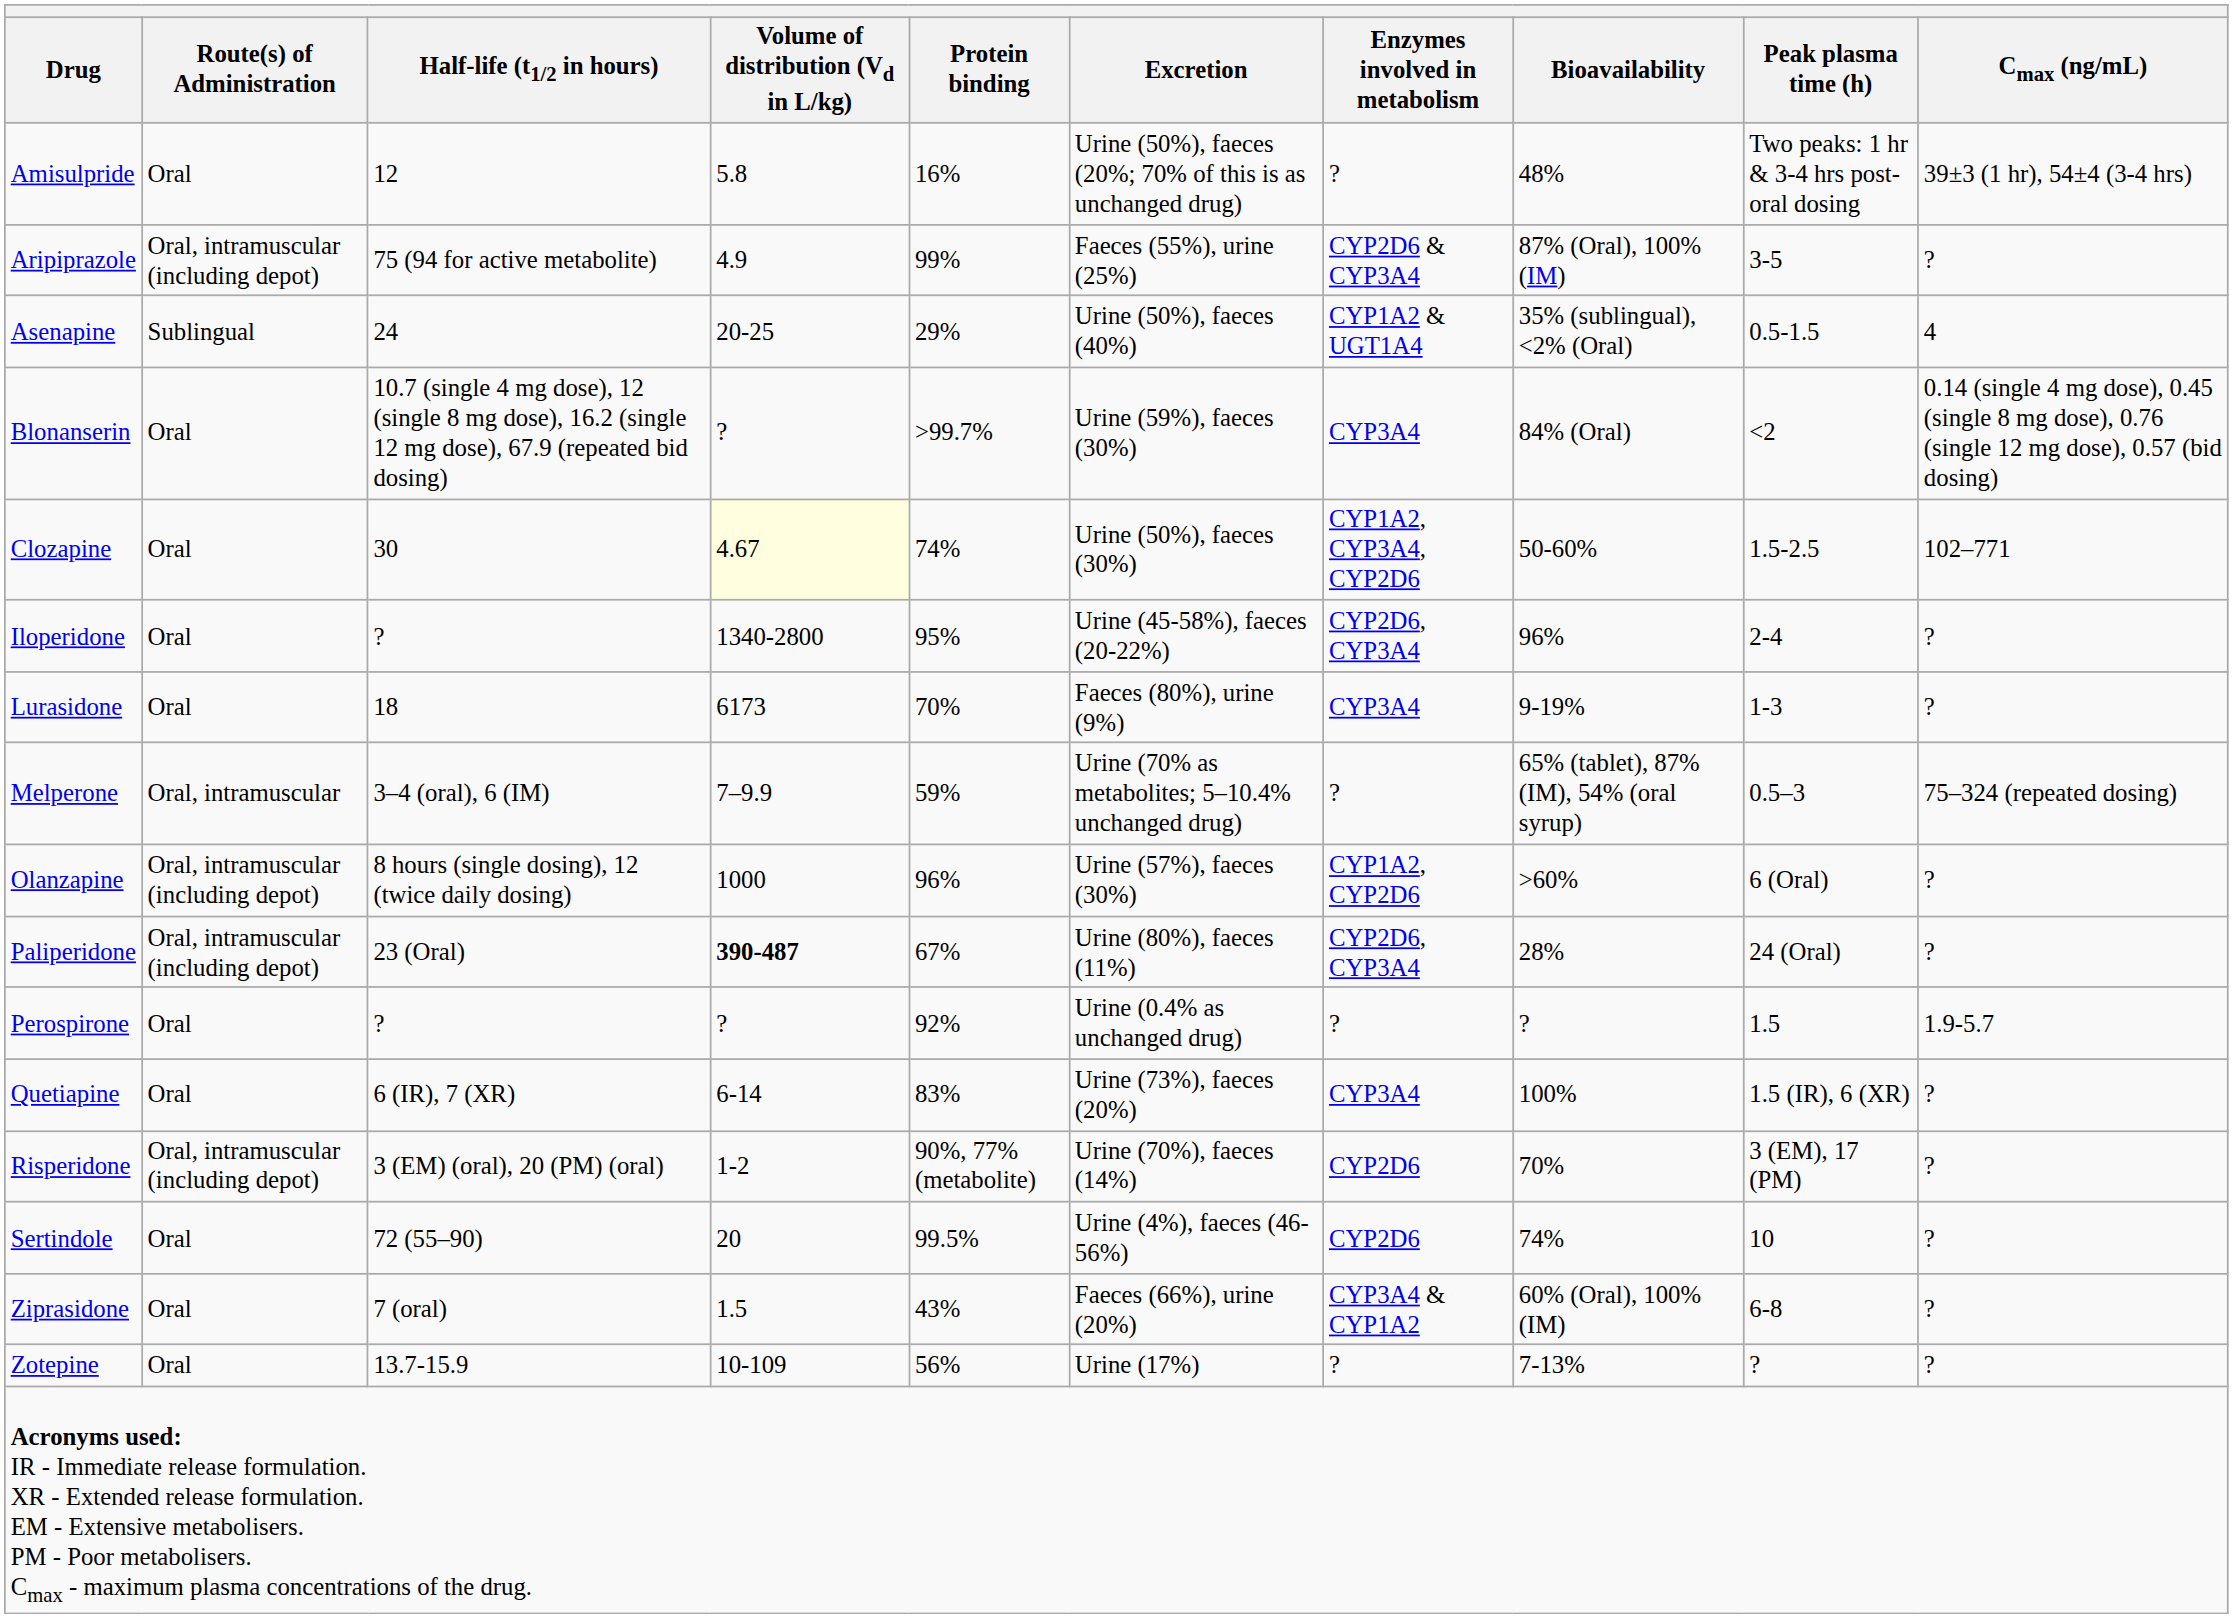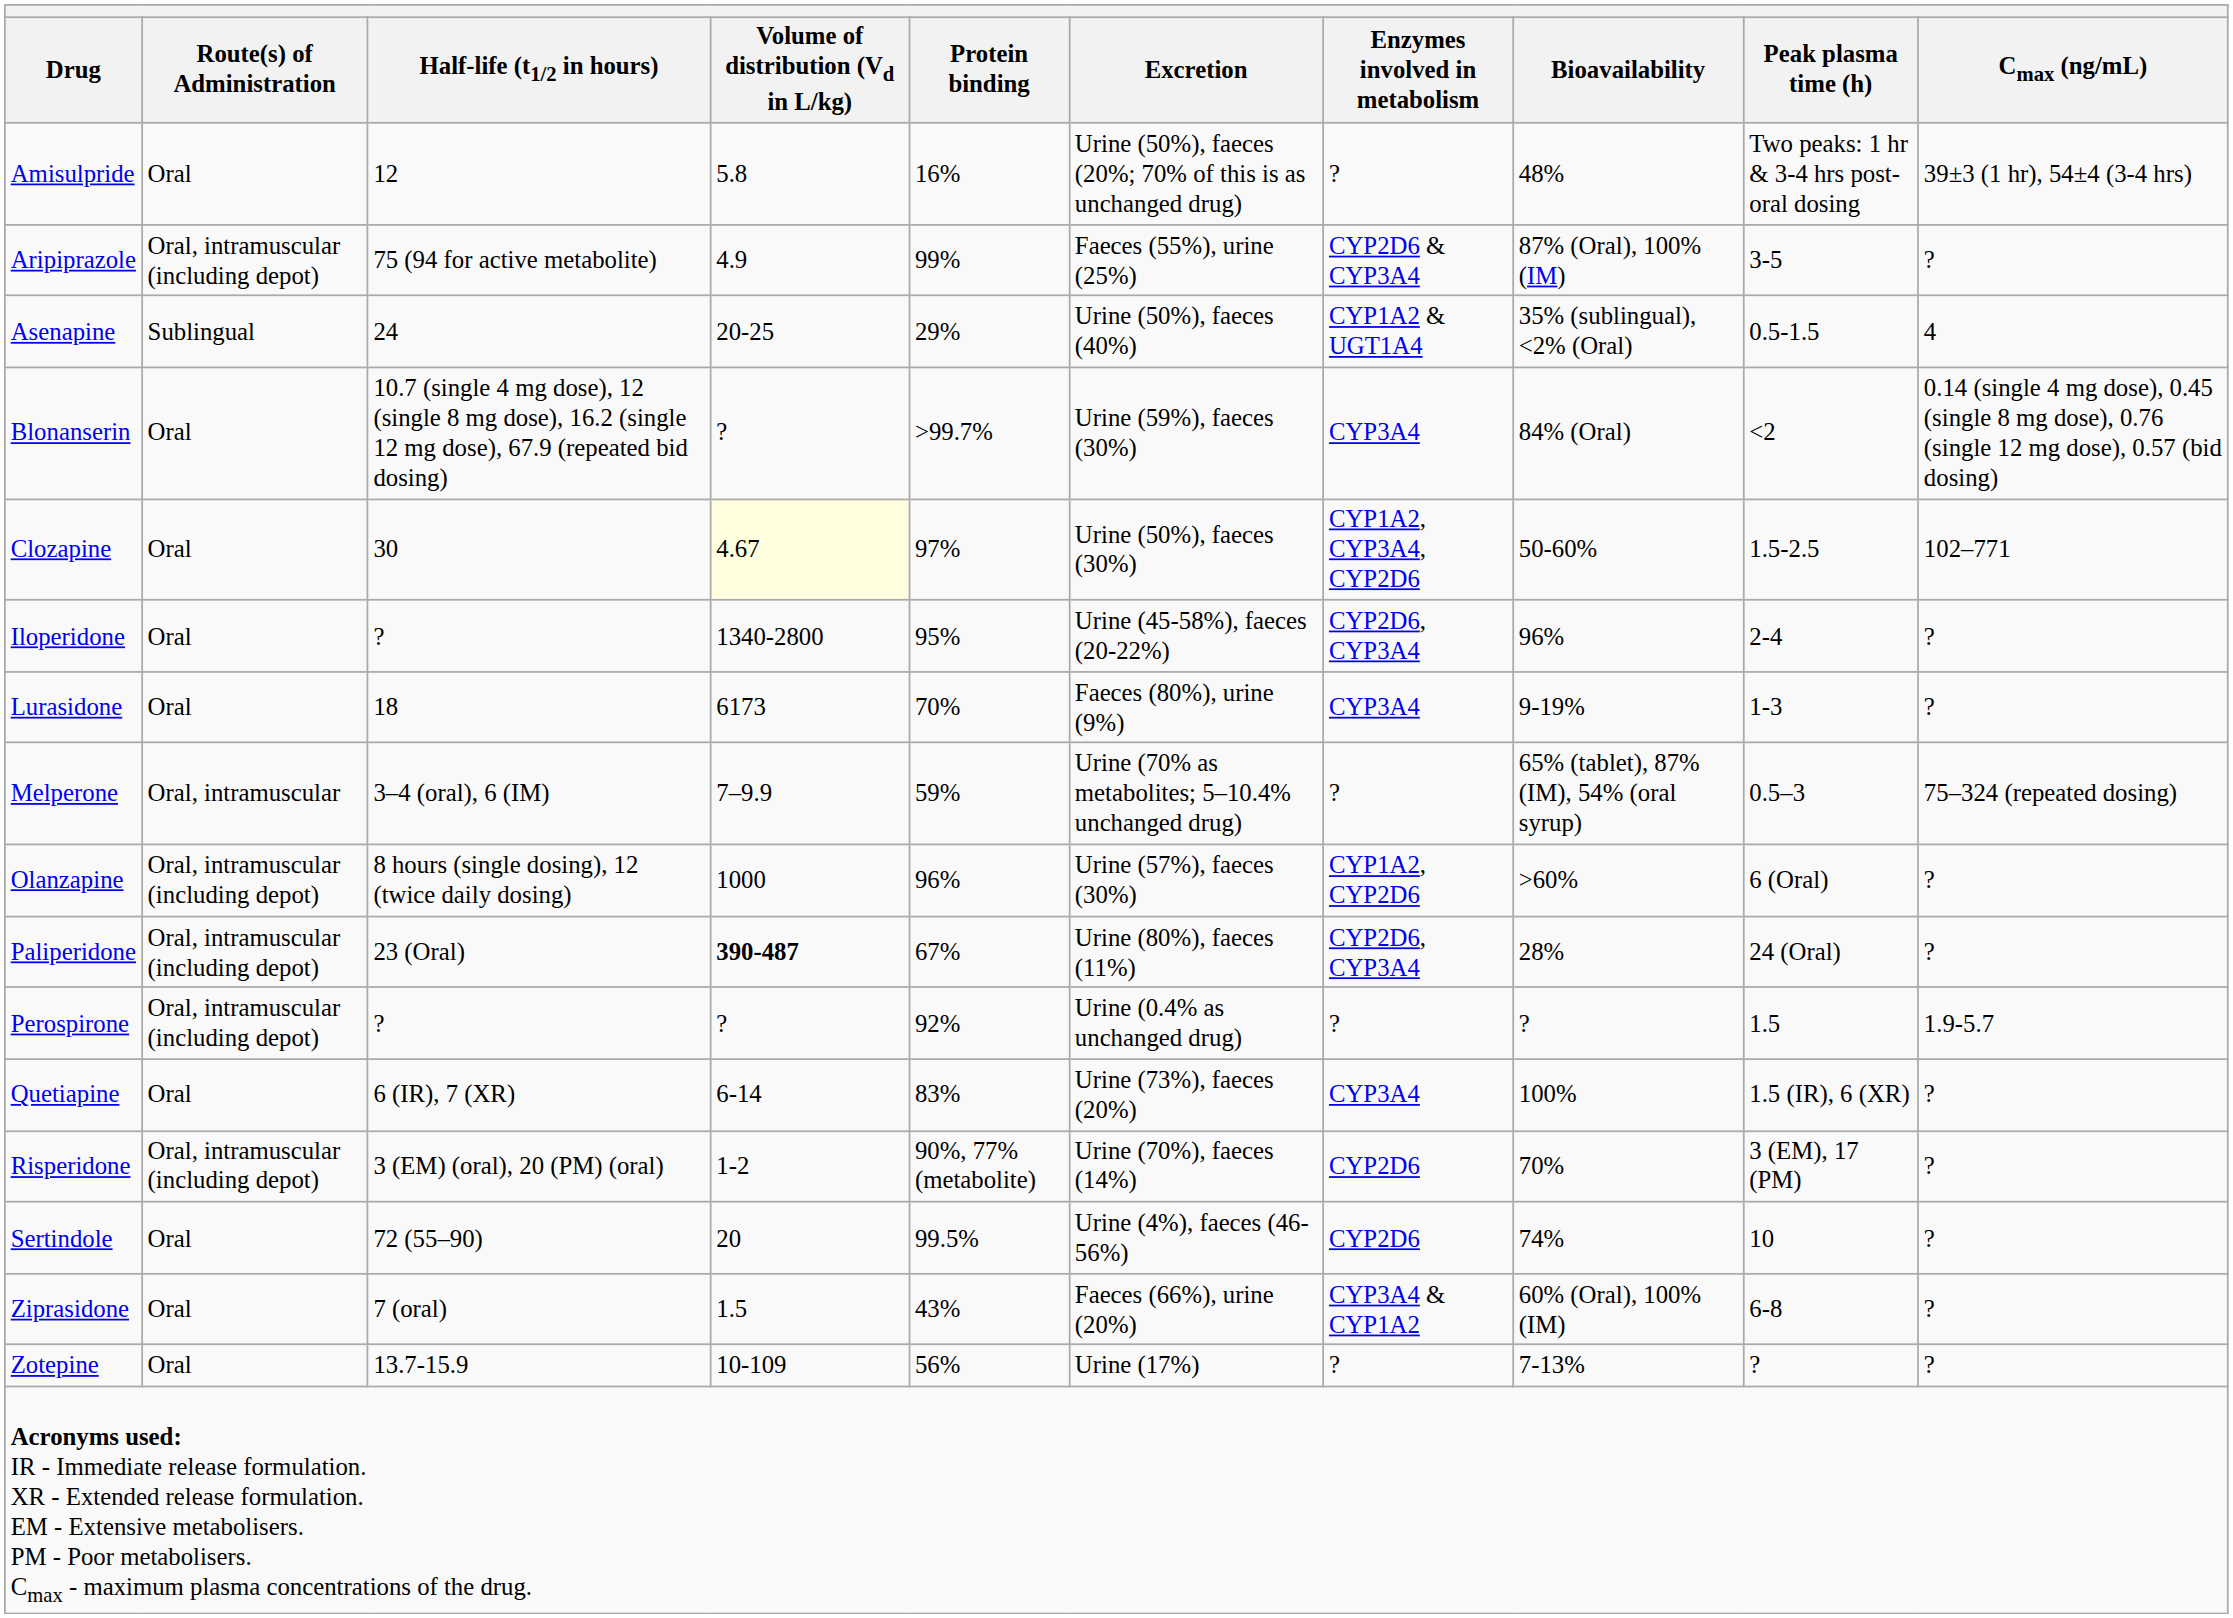(938, 549) 74% -> (938, 549) 97%
(170, 1022) Oral -> (244, 1022) Oral, intramuscular (including depot)
